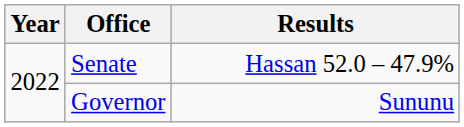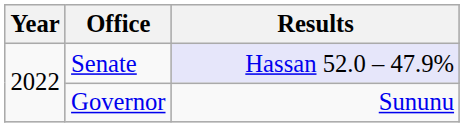(350, 63) no background -> (350, 63) lavender background
